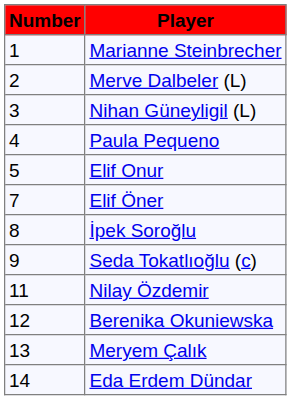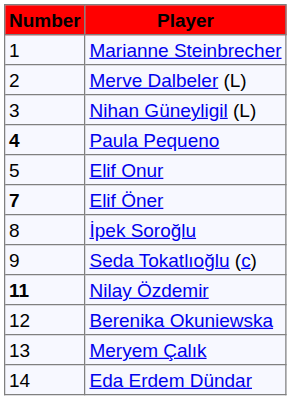(14, 140) normal -> (14, 140) bold
(14, 200) normal -> (14, 200) bold
(19, 290) normal -> (19, 290) bold
